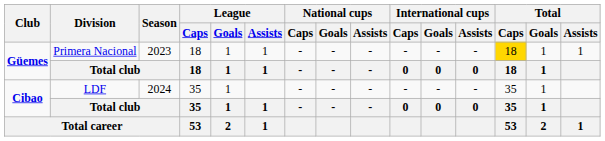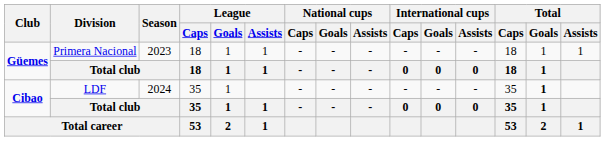(511, 51) gold background -> (511, 51) no background
(544, 88) normal -> (544, 88) bold
